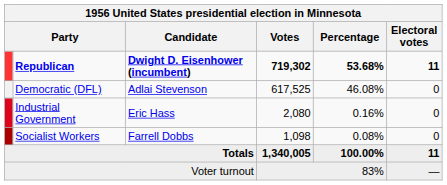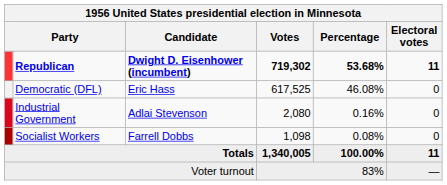(167, 90) Adlai Stevenson -> (151, 90) Eric Hass
(151, 113) Eric Hass -> (167, 113) Adlai Stevenson
